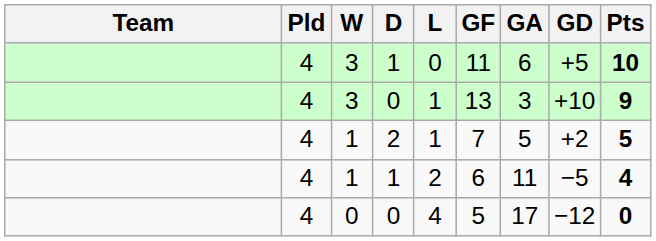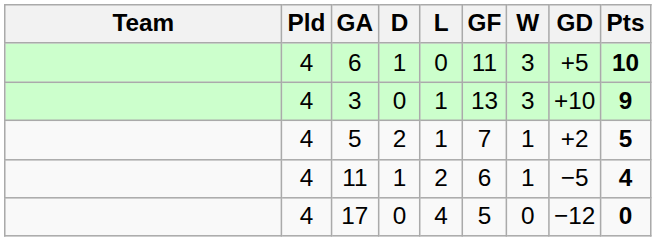columns swapped: (352, 23) <-> (525, 23)
